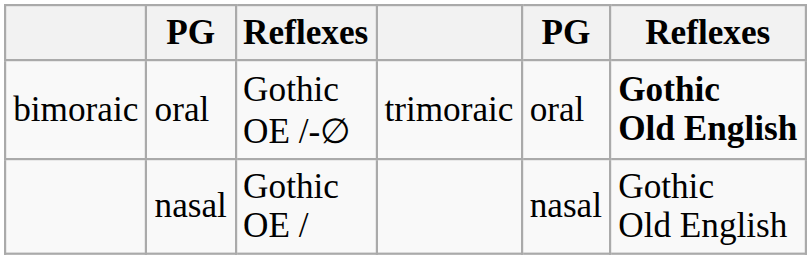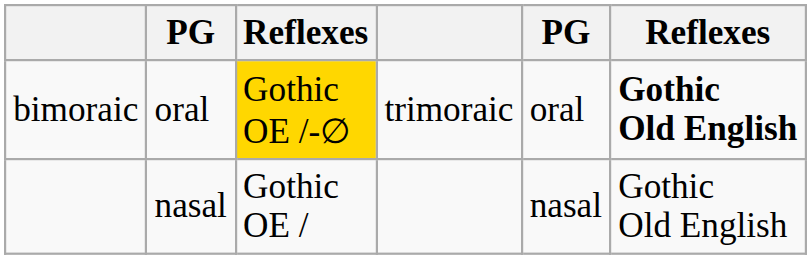(297, 109) no background -> (297, 109) gold background
